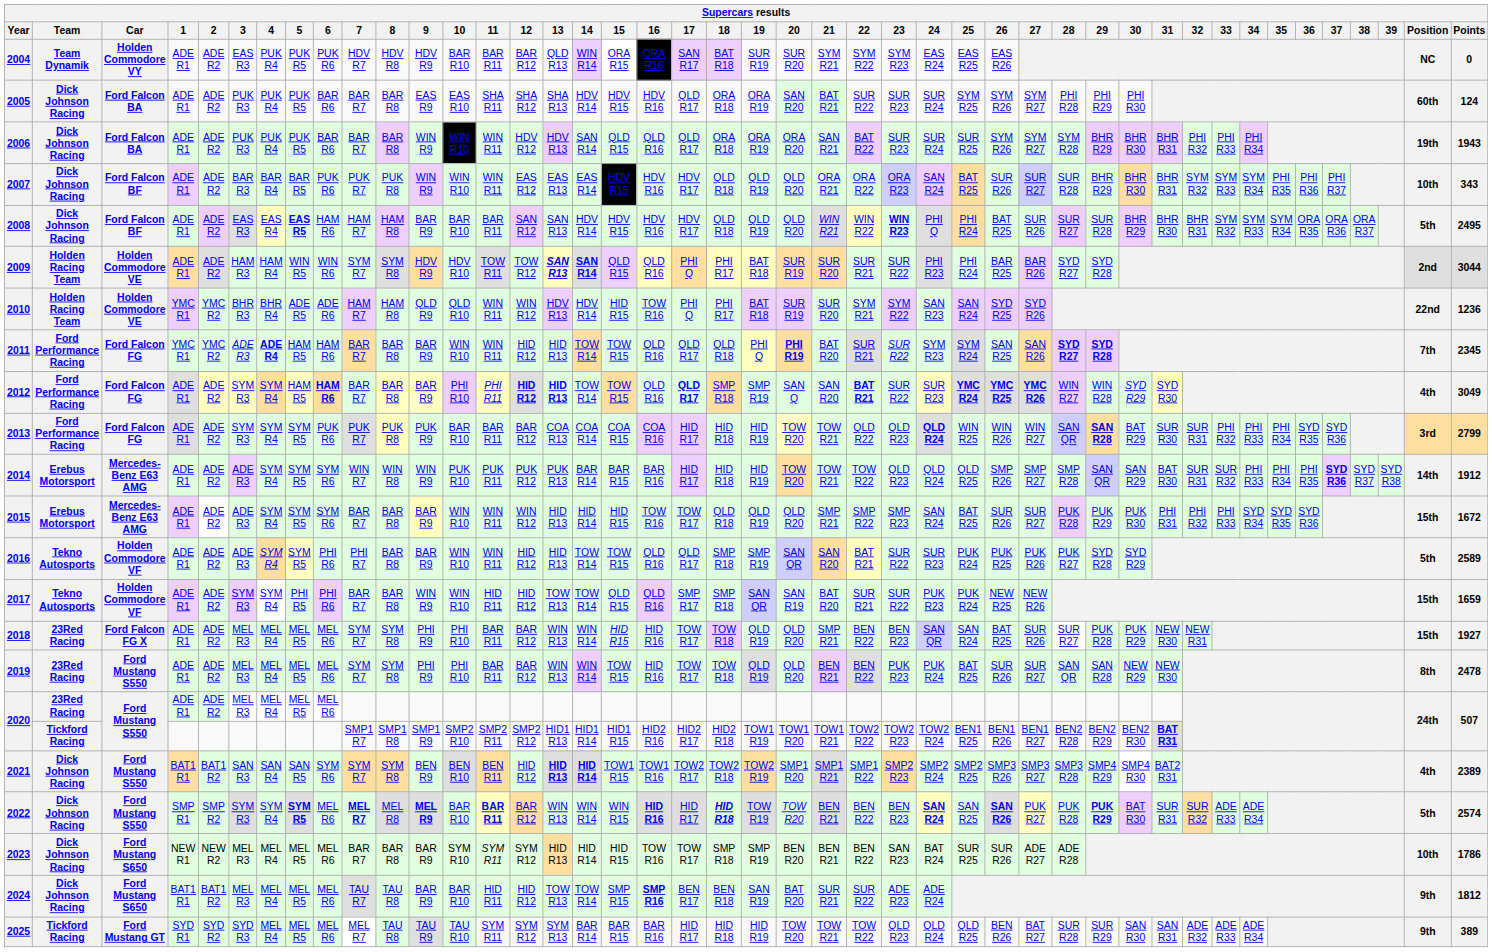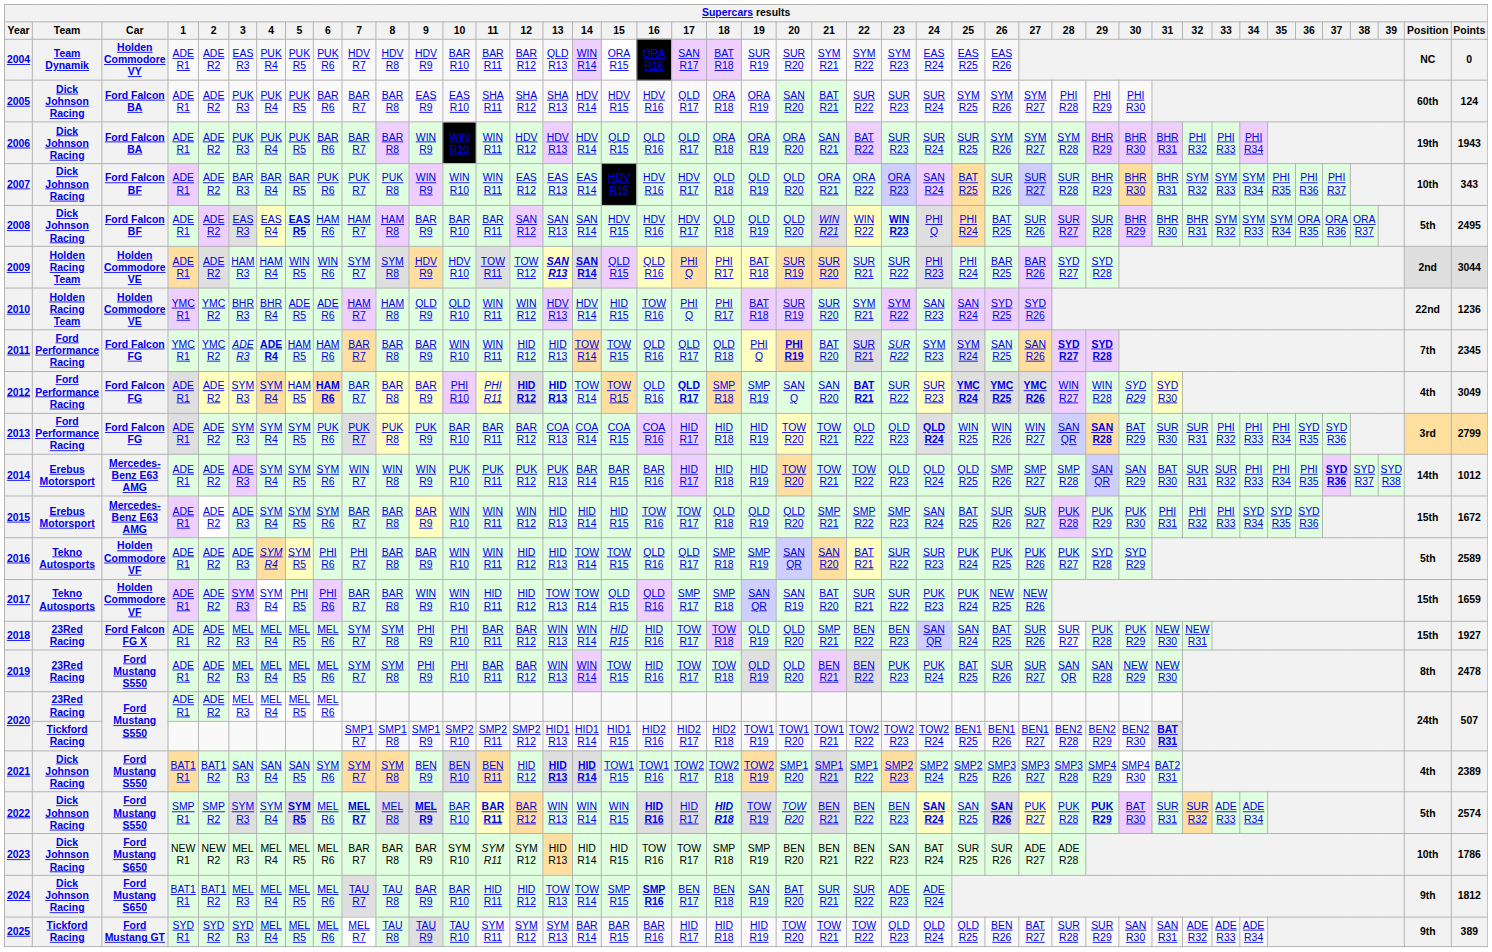(587, 143) SAN R14 -> (587, 143) HDV R14
(587, 226) HDV R14 -> (587, 226) SAN R14
(1469, 475) 1912 -> (1469, 475) 1012
